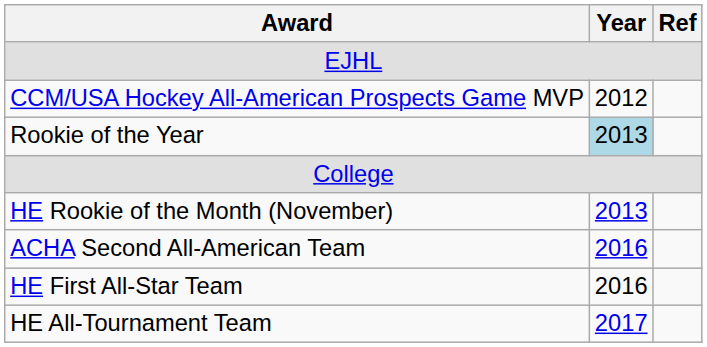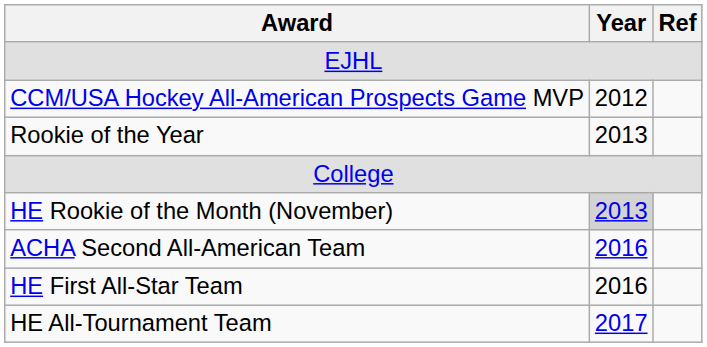(621, 135) lightblue background -> (621, 135) no background
(621, 211) no background -> (621, 211) lightgrey background
